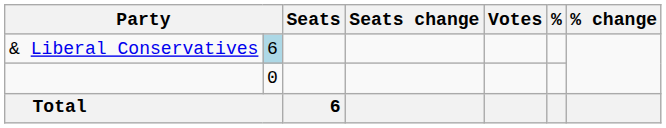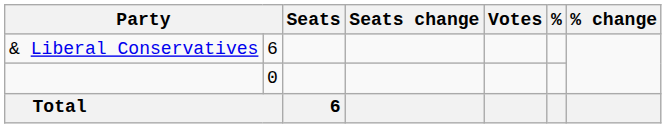(272, 49) lightblue background -> (272, 49) no background
